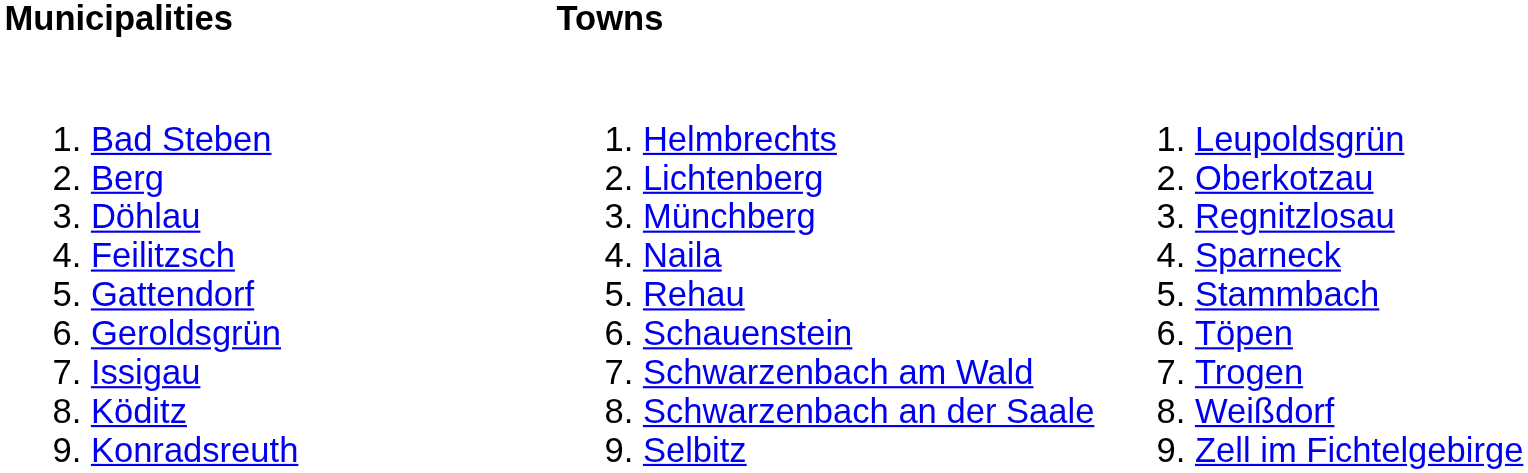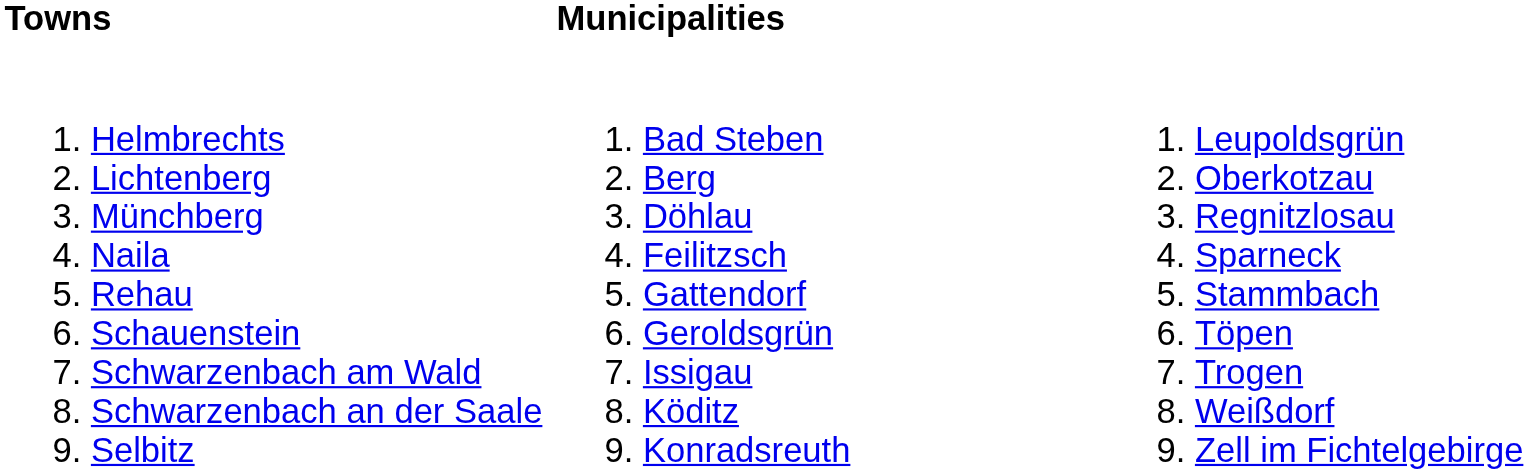columns swapped: (610, 18) <-> (119, 18)
